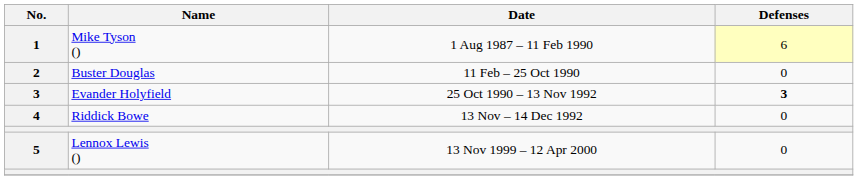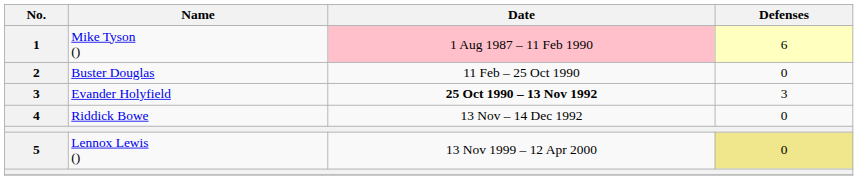(522, 44) no background -> (521, 44) pink background
(522, 94) normal -> (521, 94) bold
(784, 94) bold -> (784, 94) normal
(784, 150) no background -> (784, 150) khaki background
